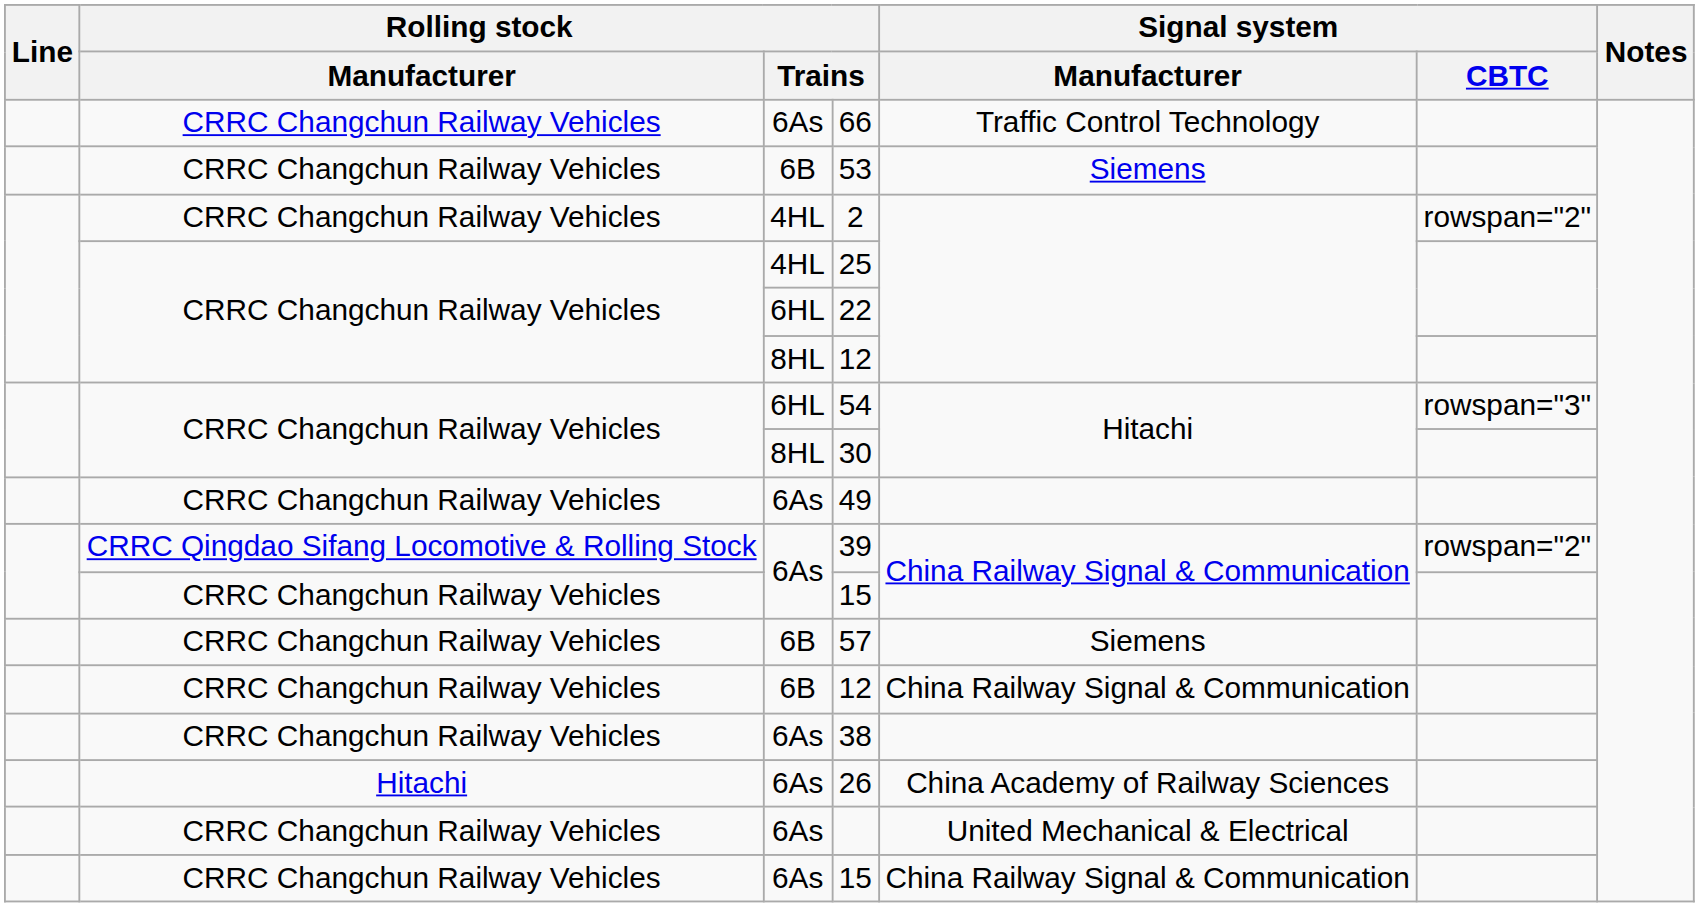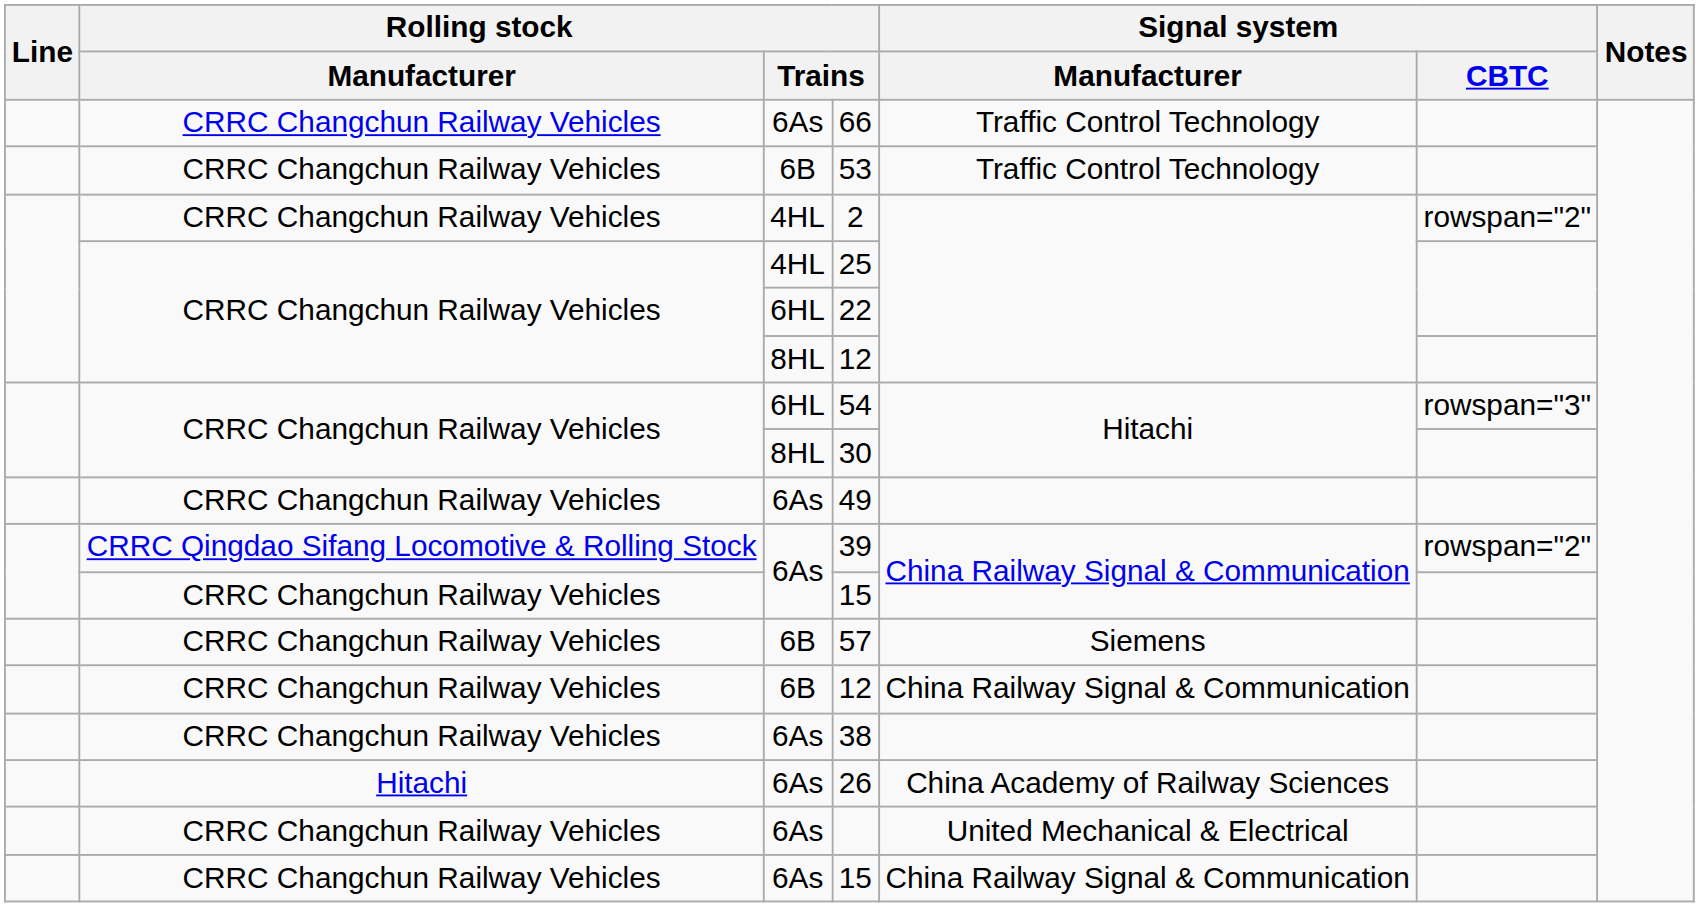(1148, 169) Siemens -> (1148, 169) Traffic Control Technology
